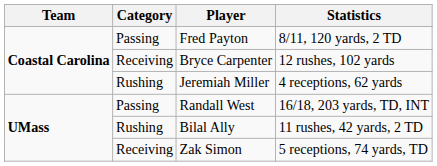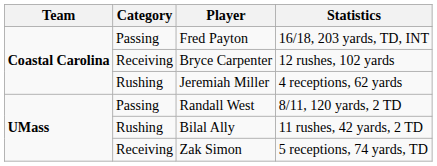(340, 38) 8/11, 120 yards, 2 TD -> (354, 38) 16/18, 203 yards, TD, INT
(354, 105) 16/18, 203 yards, TD, INT -> (340, 105) 8/11, 120 yards, 2 TD
